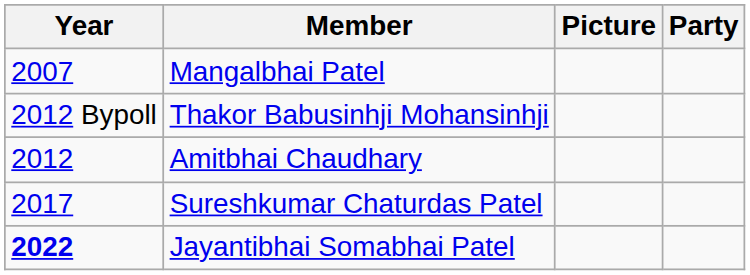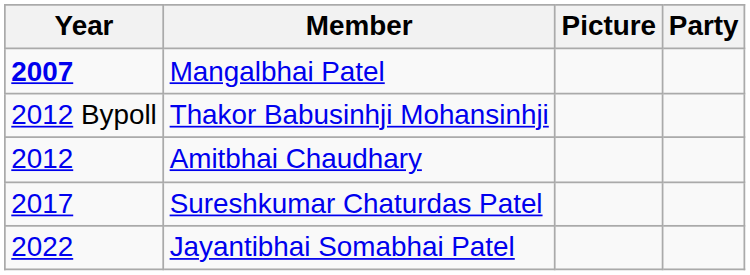(42, 70) normal -> (42, 70) bold
(42, 247) bold -> (42, 247) normal
